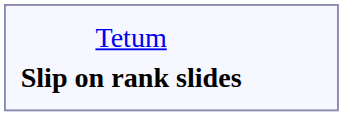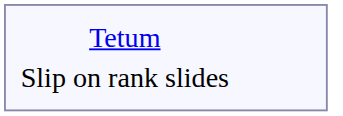(131, 77) bold -> (125, 77) normal
